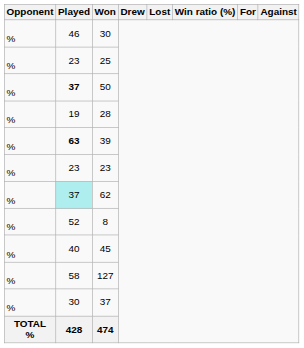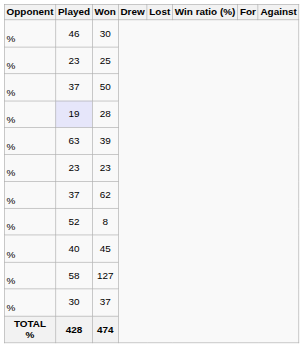(74, 87) bold -> (74, 87) normal
(74, 114) no background -> (74, 114) lavender background
(74, 141) bold -> (74, 141) normal
(74, 195) paleturquoise background -> (74, 195) no background
